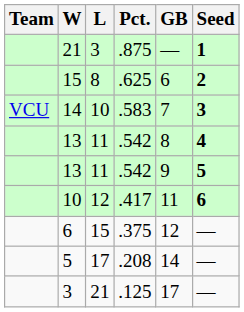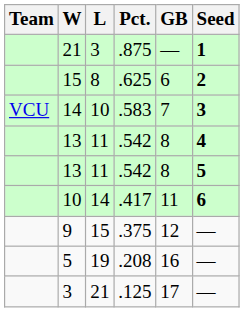(165, 170) 9 -> (165, 170) 8
(100, 200) 12 -> (100, 200) 14
(67, 230) 6 -> (67, 230) 9
(100, 261) 17 -> (100, 261) 19
(170, 261) 14 -> (170, 261) 16
